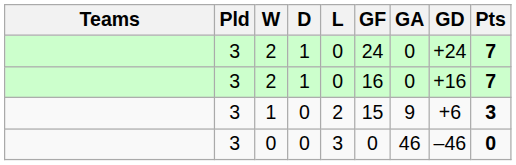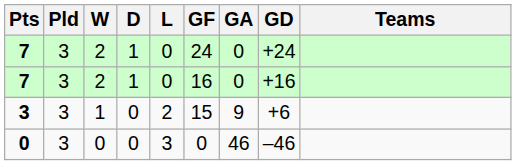columns swapped: (110, 19) <-> (491, 19)
